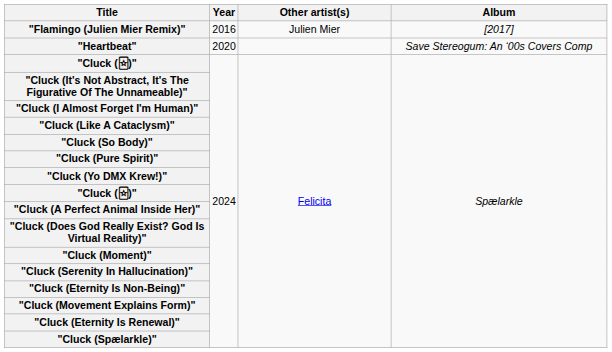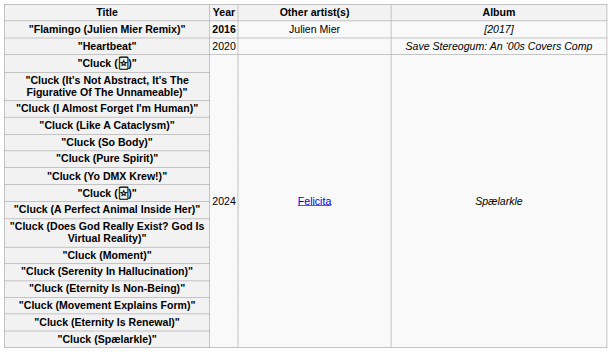(224, 29) normal -> (224, 29) bold
